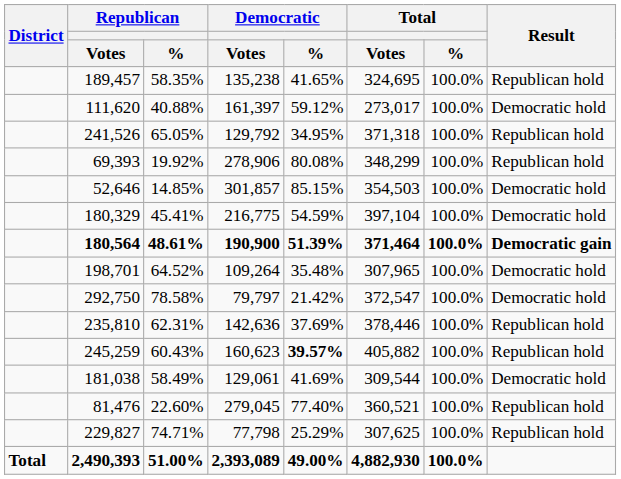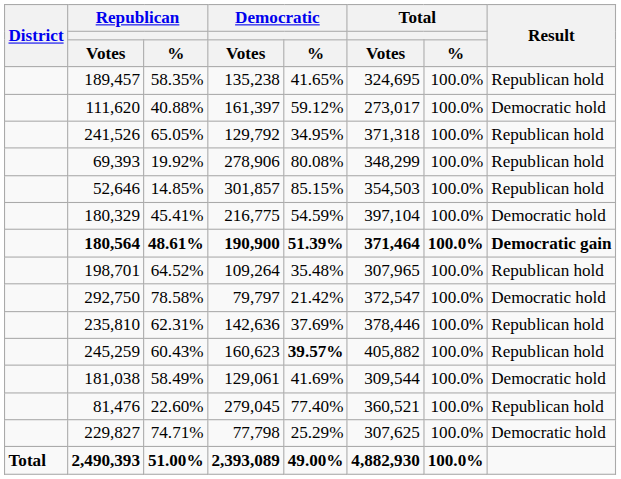(549, 188) Democratic hold -> (548, 188) Republican hold
(549, 270) Democratic hold -> (548, 270) Republican hold
(548, 433) Republican hold -> (549, 433) Democratic hold
